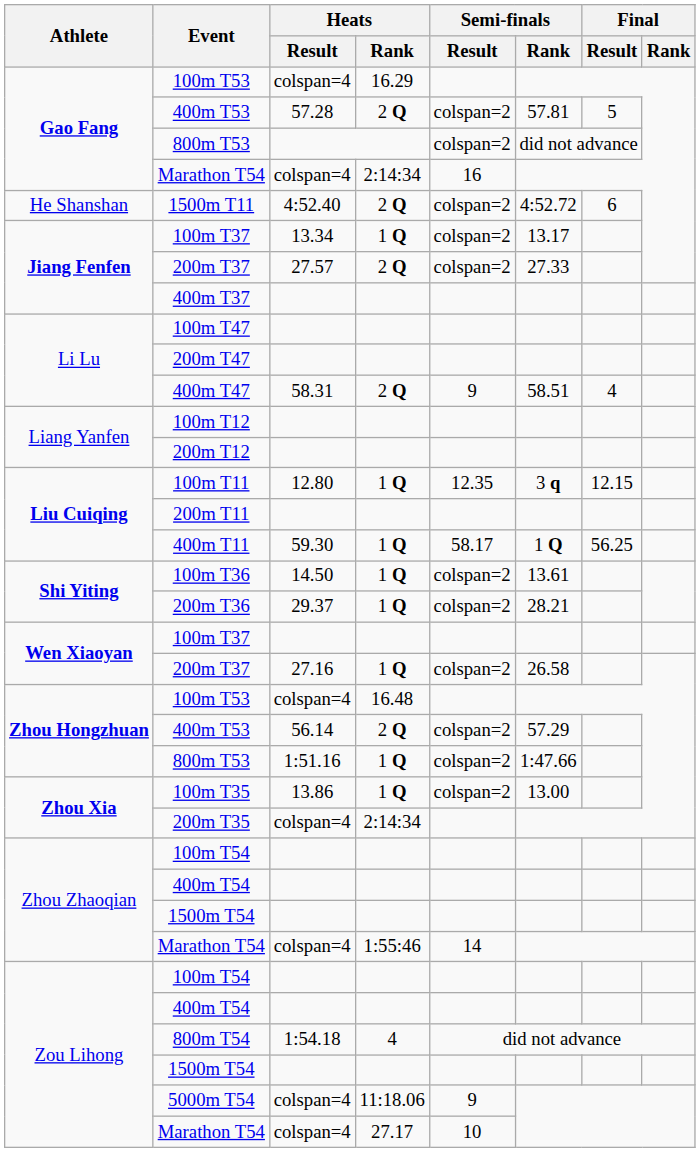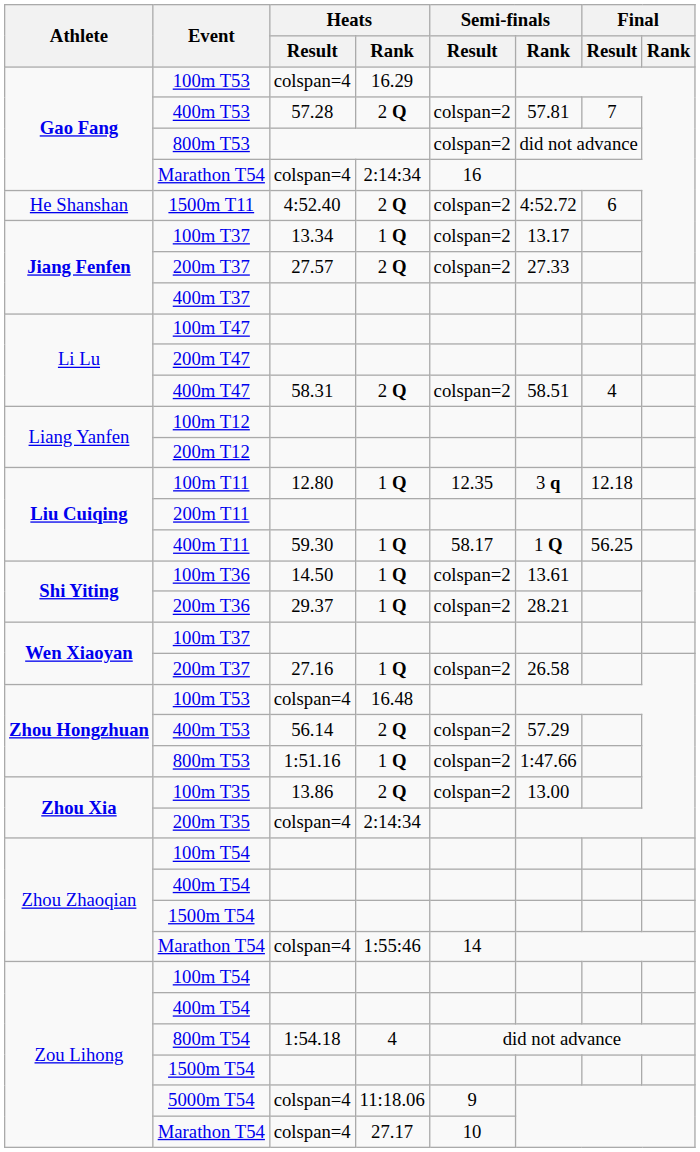(612, 112) 5 -> (612, 112) 7
(472, 390) 9 -> (472, 390) colspan=2
(612, 483) 12.15 -> (612, 483) 12.18
(392, 792) 1 Q -> (392, 792) 2 Q
